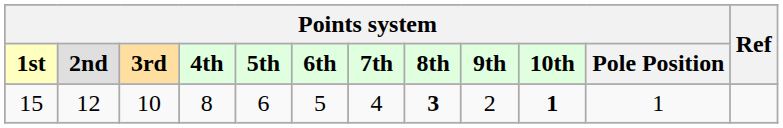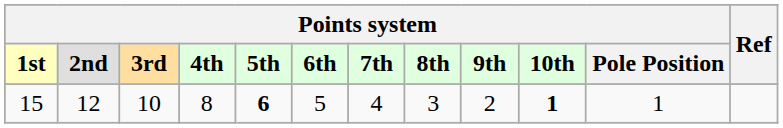(263, 102) normal -> (263, 102) bold
(433, 102) bold -> (433, 102) normal
